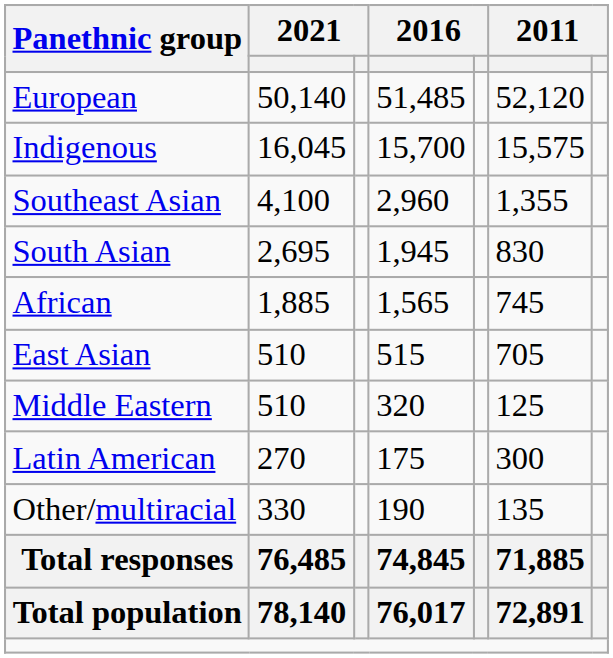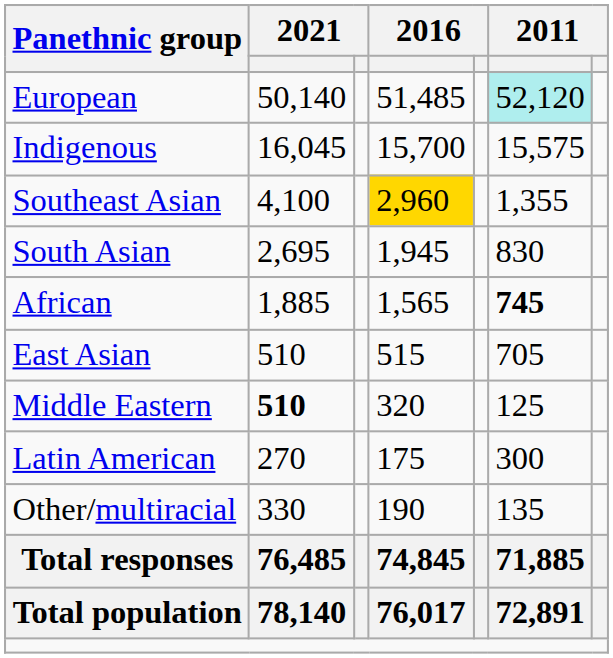(540, 96) no background -> (540, 96) paleturquoise background
(413, 199) no background -> (413, 199) gold background
(520, 302) normal -> (520, 302) bold
(281, 405) normal -> (281, 405) bold
